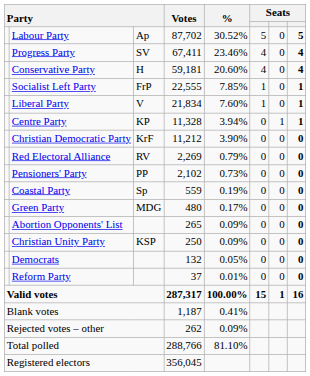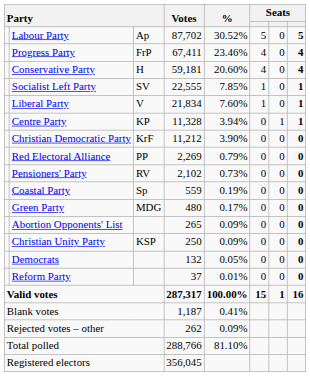(143, 52) SV -> (144, 52) FrP
(144, 87) FrP -> (143, 87) SV
(143, 156) RV -> (142, 156) PP
(142, 173) PP -> (143, 173) RV
